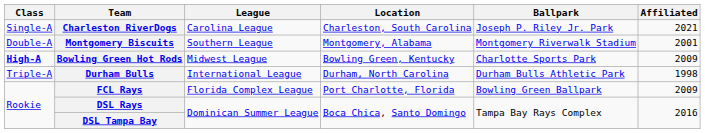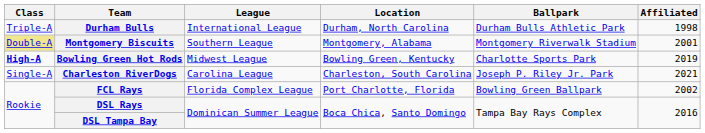rows swapped: (120, 74) <-> (120, 28)
(29, 43) no background -> (29, 43) khaki background
(686, 58) 2009 -> (686, 58) 2019
(686, 89) 2009 -> (686, 89) 2002
